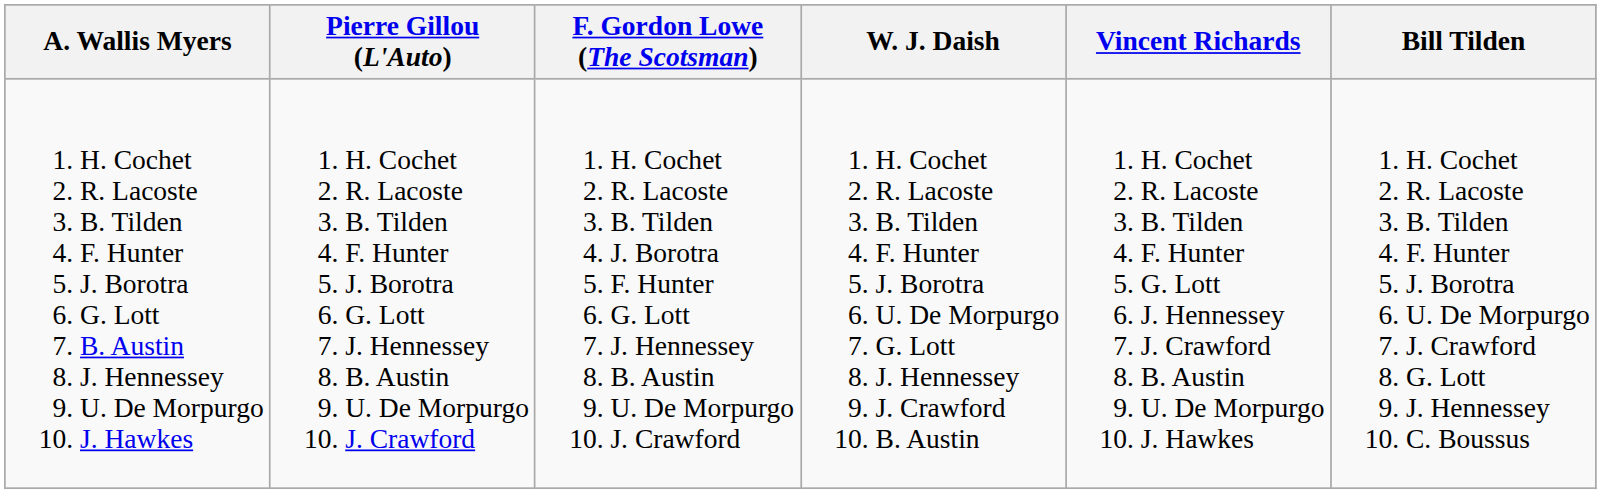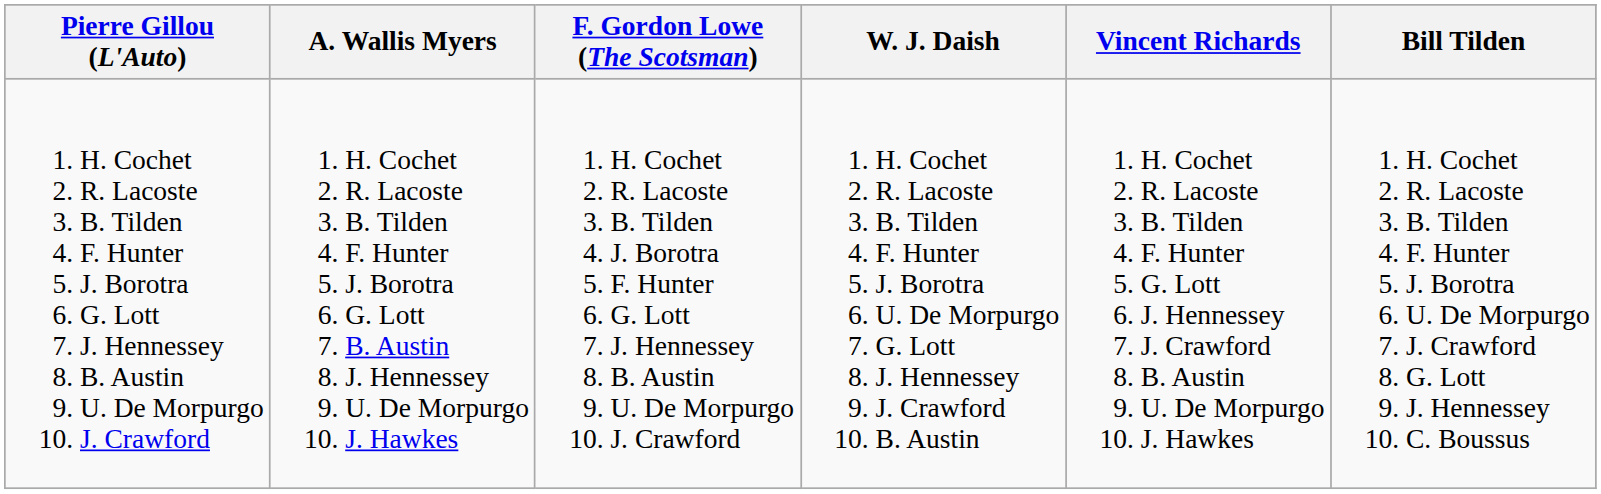columns swapped: (137, 41) <-> (403, 41)
